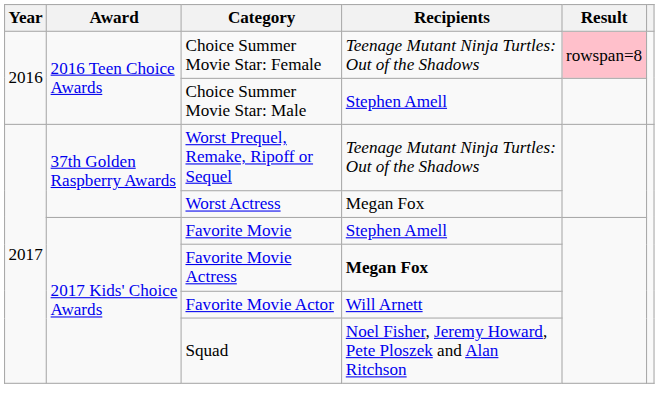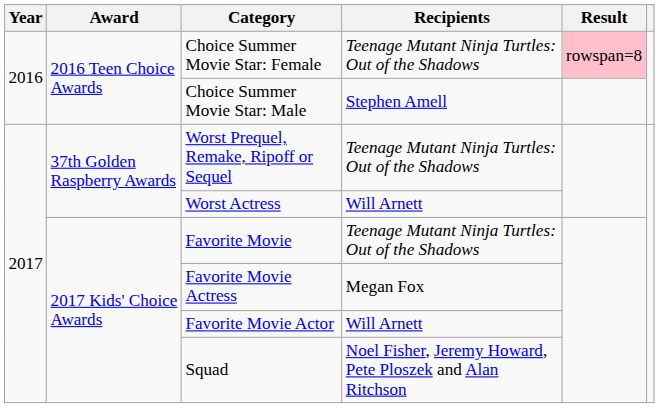(385, 203) Megan Fox -> (384, 203) Will Arnett
(396, 230) Stephen Amell -> (451, 240) Teenage Mutant Ninja Turtles: Out of the Shadows
(387, 267) bold -> (385, 286) normal
